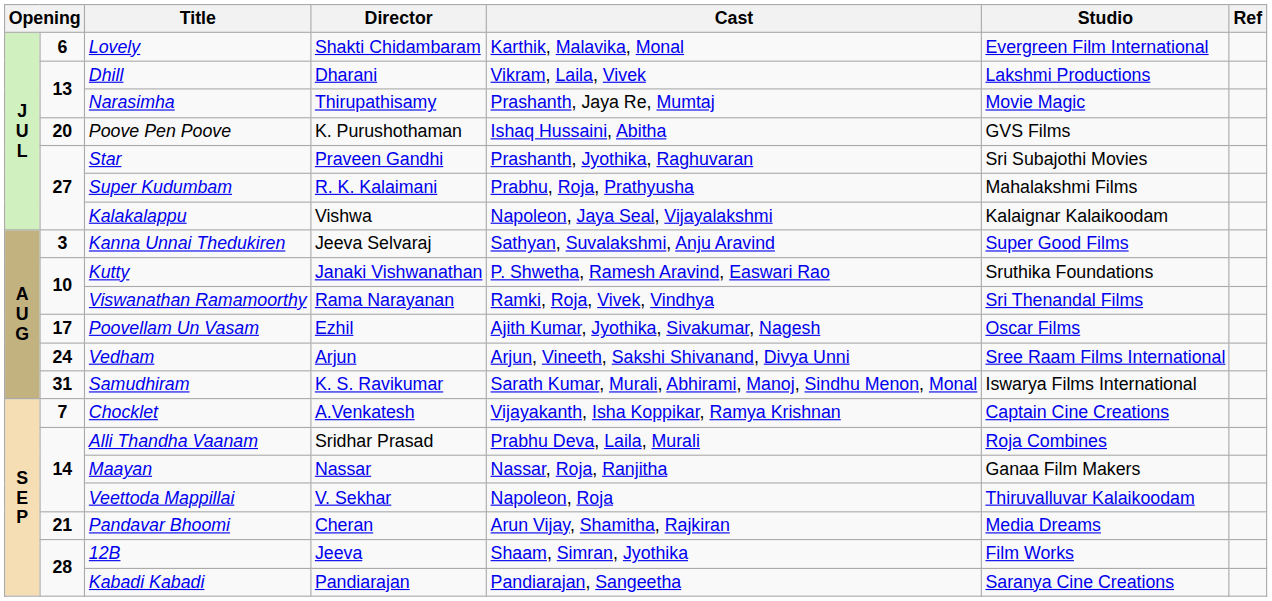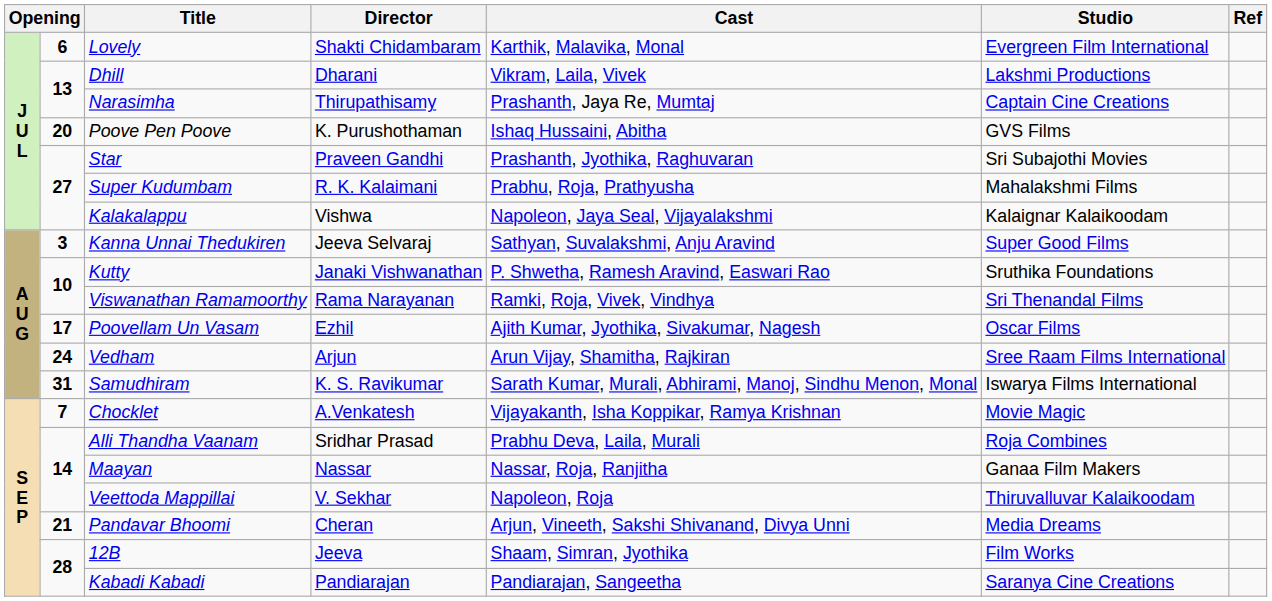(1035, 103) Movie Magic -> (1077, 103) Captain Cine Creations
(670, 356) Arjun, Vineeth, Sakshi Shivanand, Divya Unni -> (610, 356) Arun Vijay, Shamitha, Rajkiran
(1077, 412) Captain Cine Creations -> (1035, 412) Movie Magic
(610, 525) Arun Vijay, Shamitha, Rajkiran -> (670, 525) Arjun, Vineeth, Sakshi Shivanand, Divya Unni
